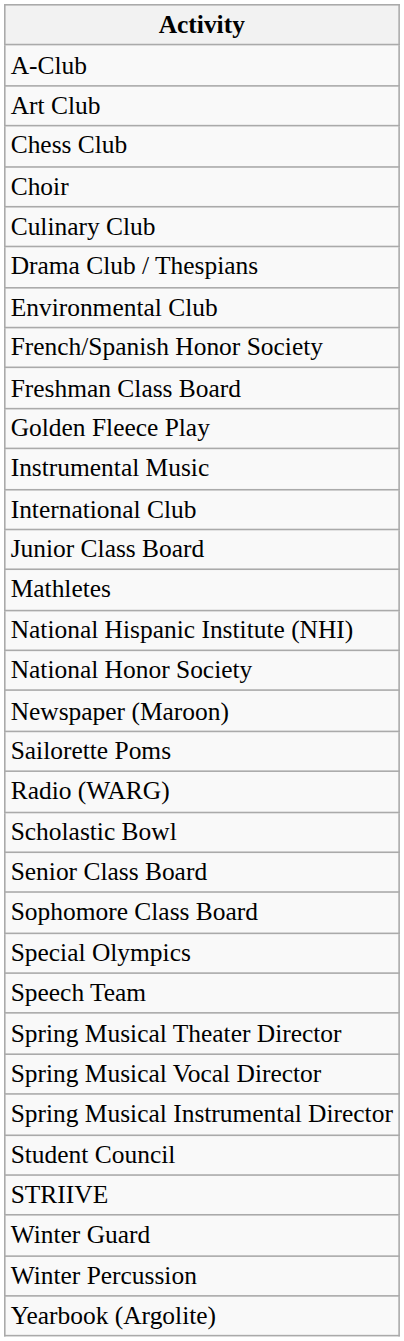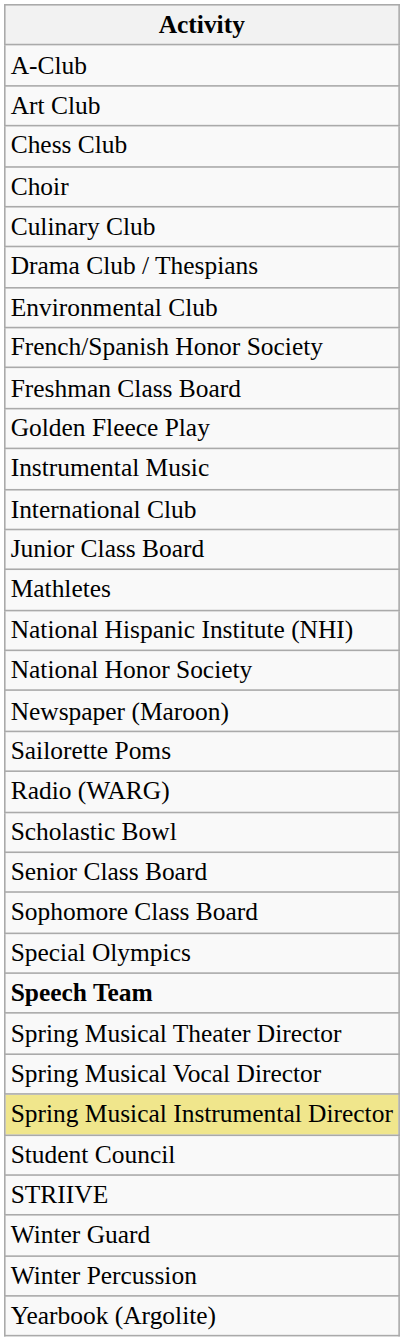(78, 992) normal -> (82, 992) bold
(202, 1114) no background -> (202, 1114) khaki background
